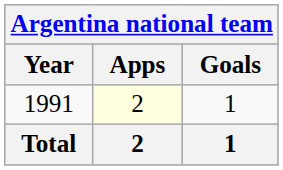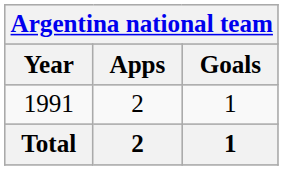(137, 104) lightyellow background -> (137, 104) no background
